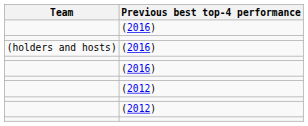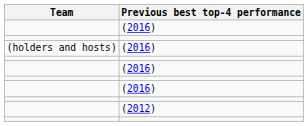(139, 89) (2012) -> (139, 89) (2016)
